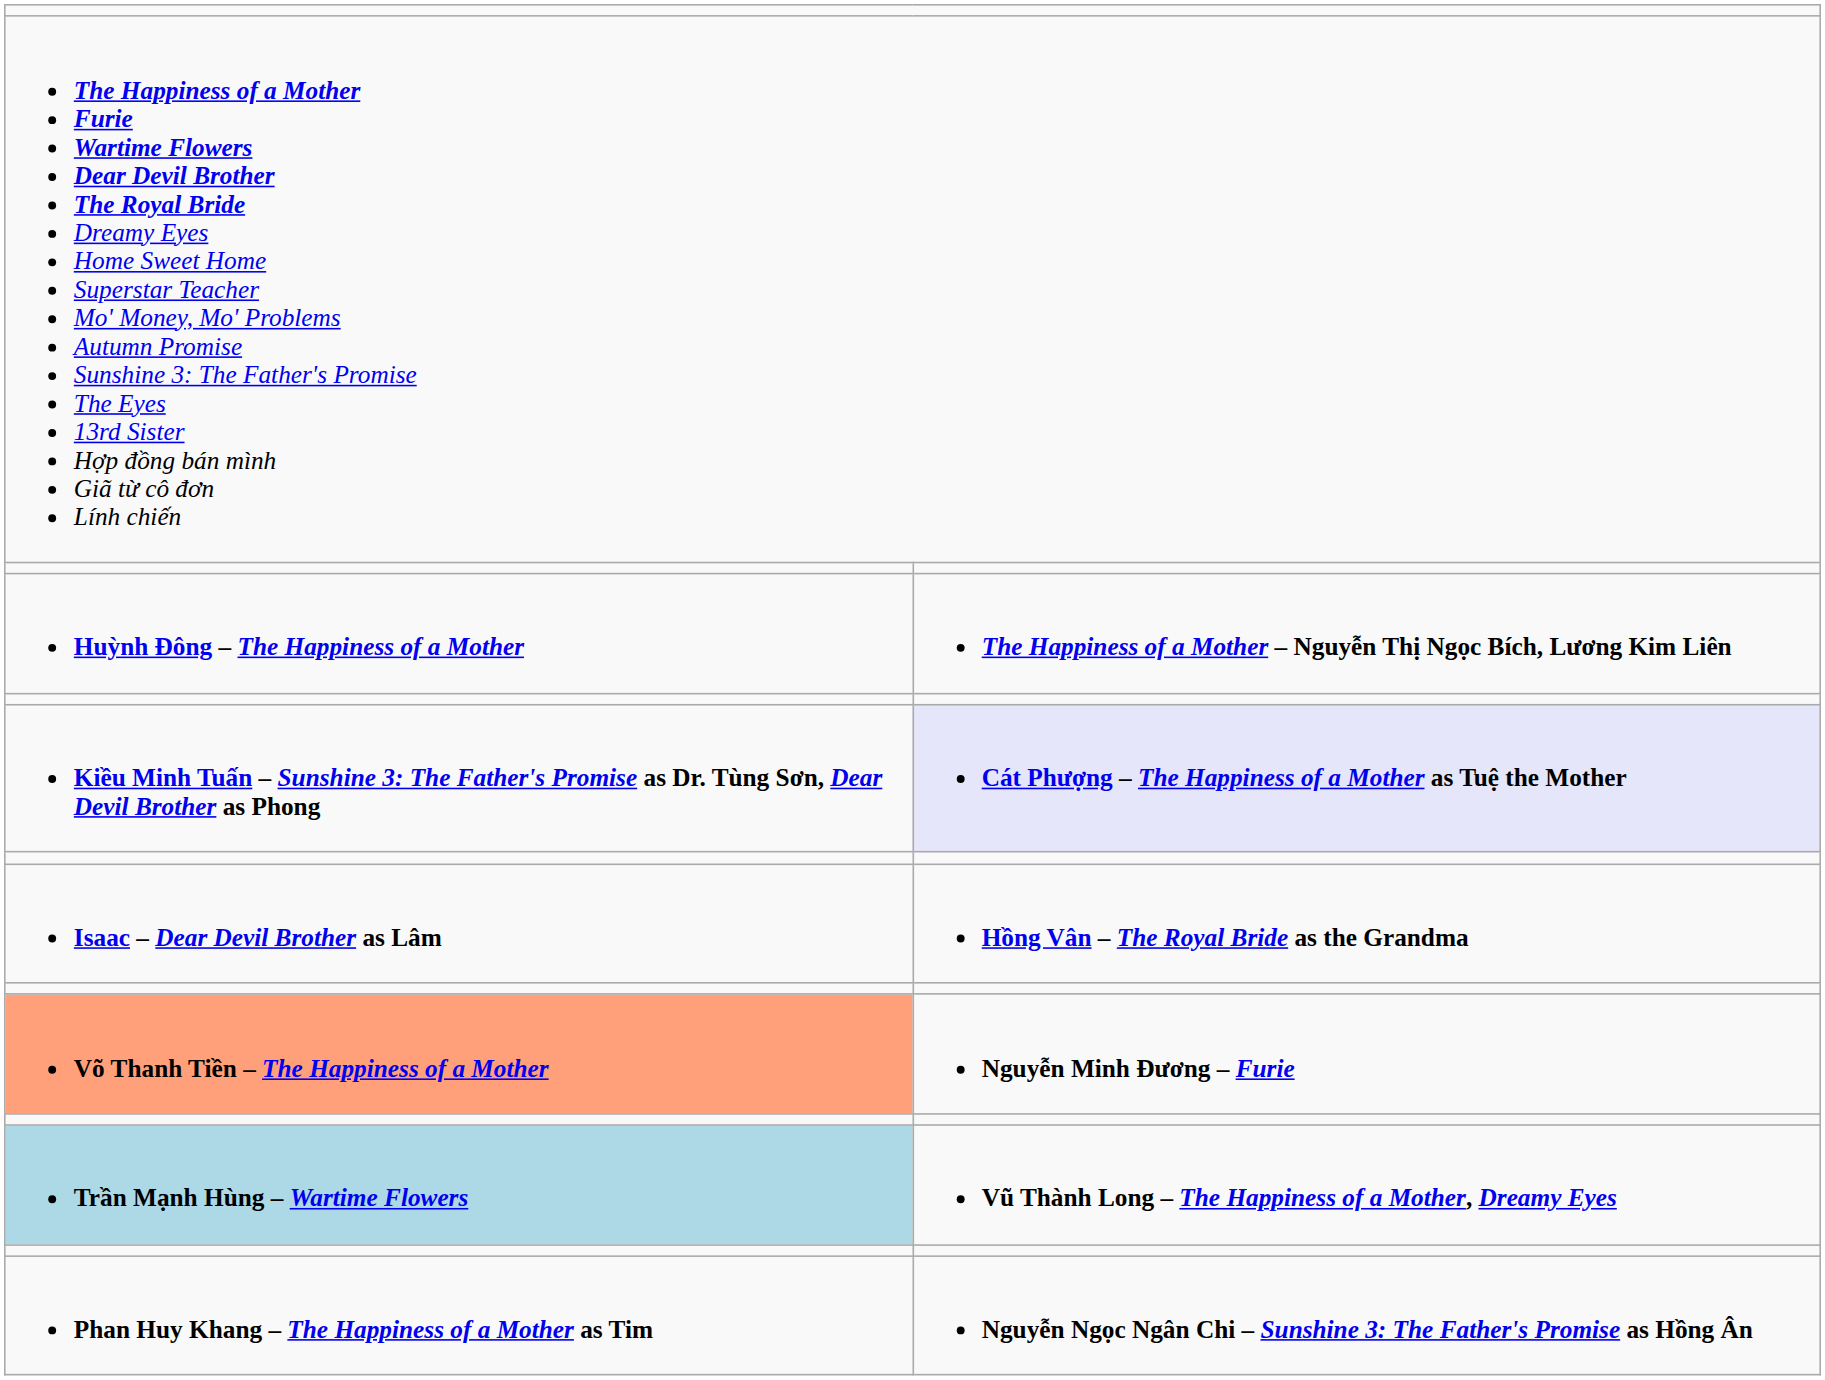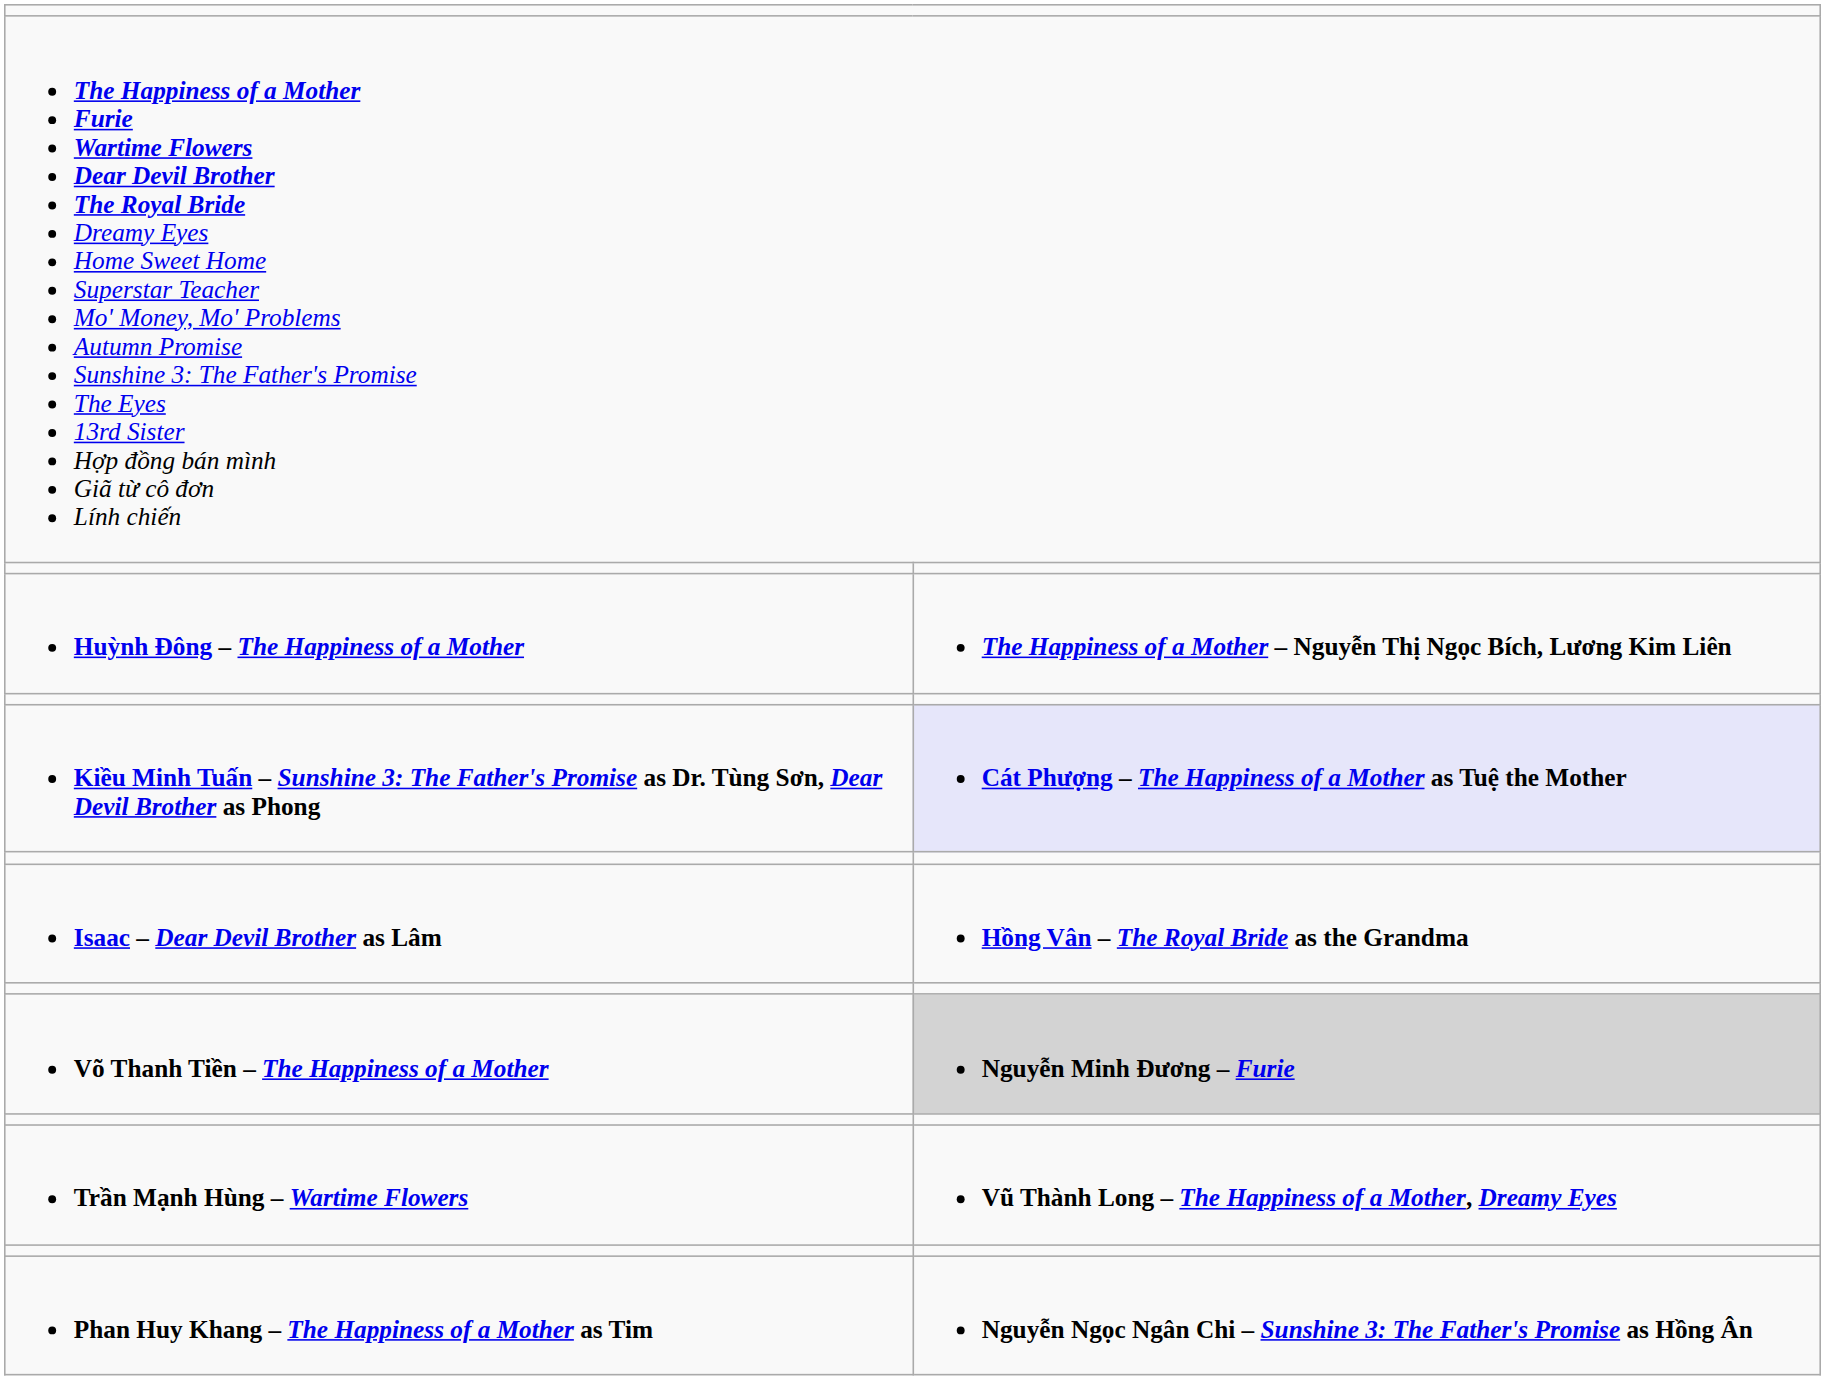(459, 1068) lightsalmon background -> (459, 1068) no background
(1367, 1068) no background -> (1367, 1068) lightgrey background
(459, 1199) lightblue background -> (459, 1199) no background
